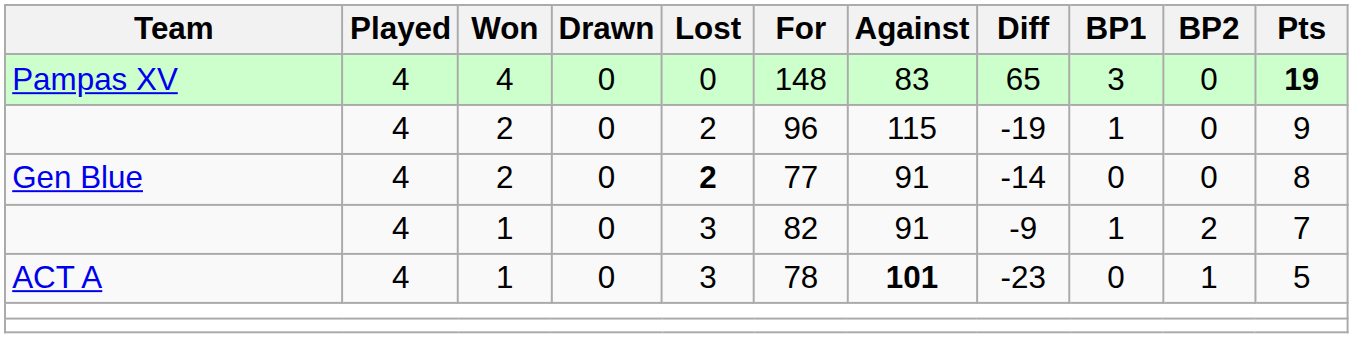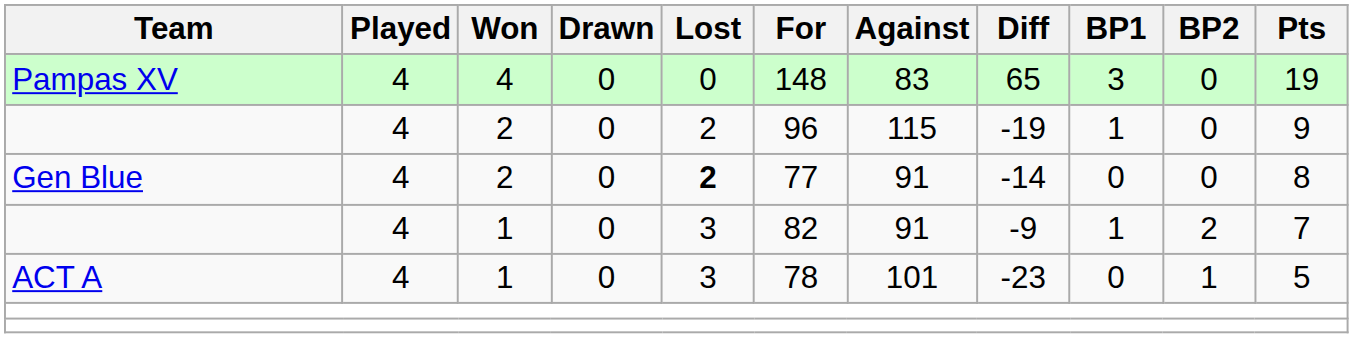(1302, 79) bold -> (1302, 79) normal
(912, 278) bold -> (912, 278) normal
